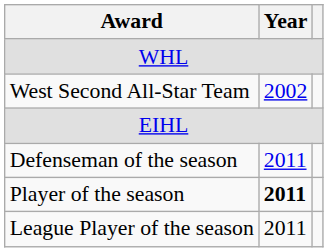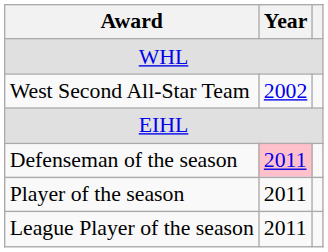(285, 159) no background -> (285, 159) pink background
(285, 194) bold -> (285, 194) normal
